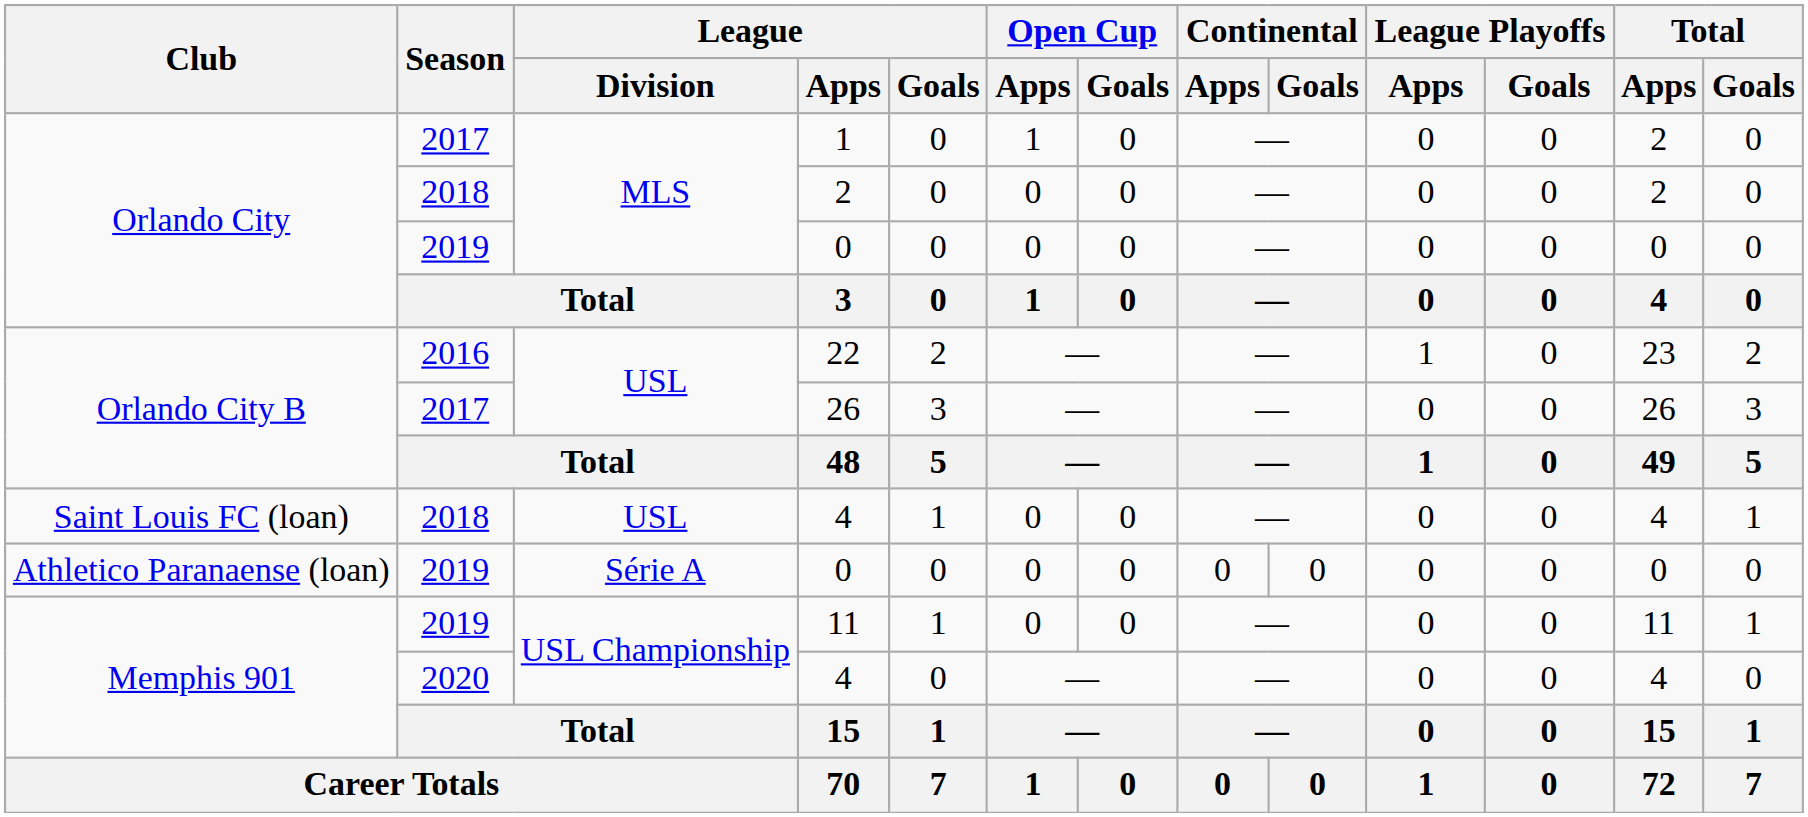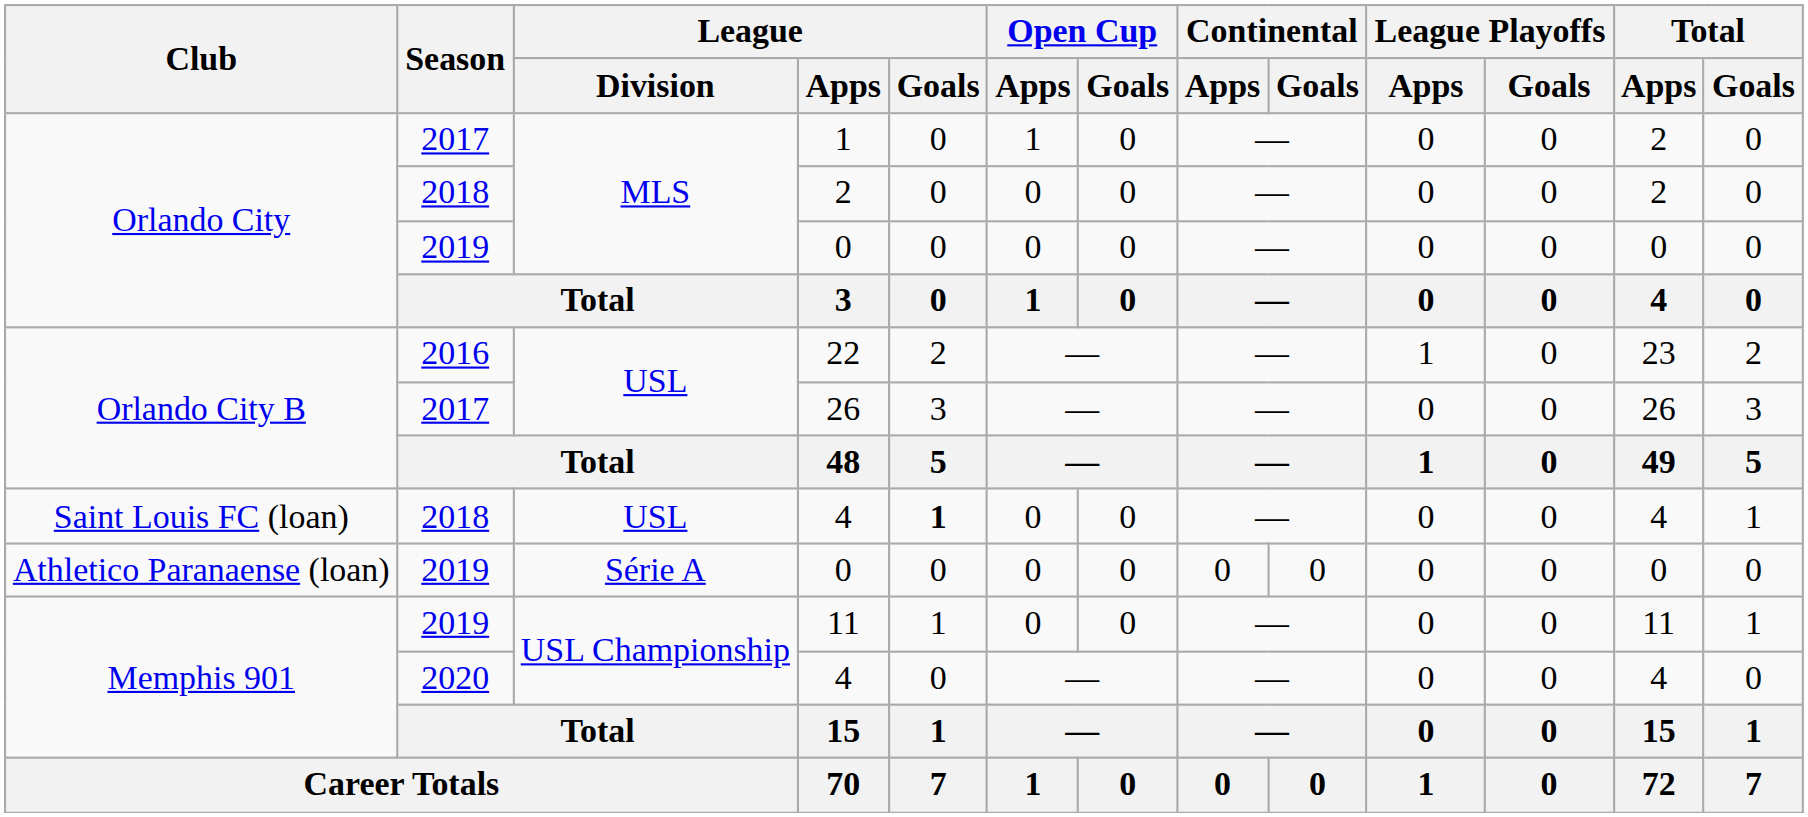(938, 515) normal -> (938, 515) bold
